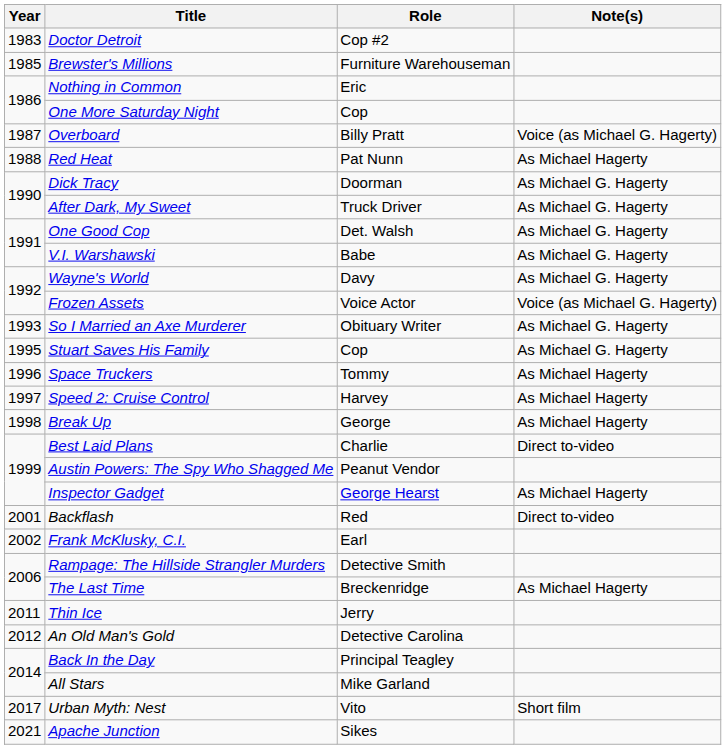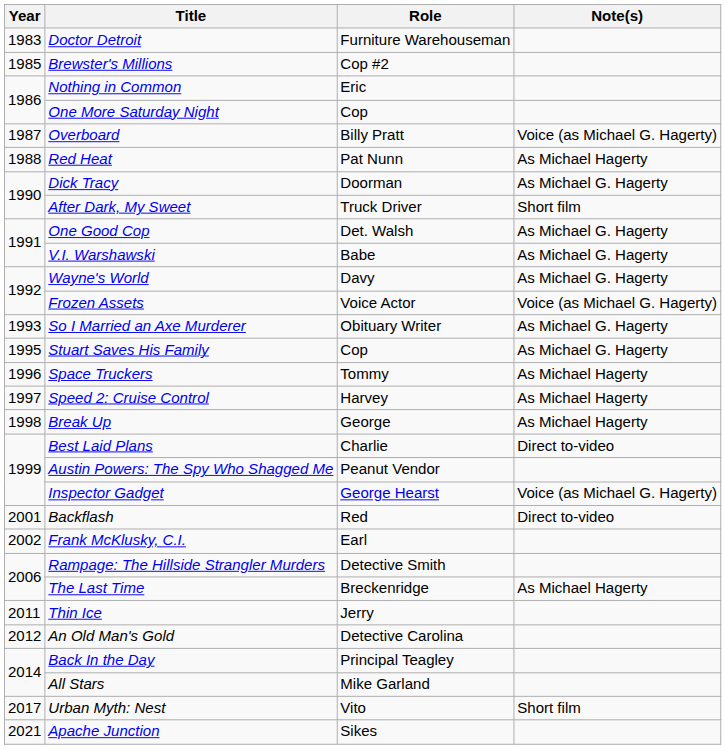(365, 40) Cop #2 -> (425, 40) Furniture Warehouseman
(425, 64) Furniture Warehouseman -> (365, 64) Cop #2
(592, 207) As Michael G. Hagerty -> (549, 207) Short film
(582, 493) As Michael Hagerty -> (617, 493) Voice (as Michael G. Hagerty)
